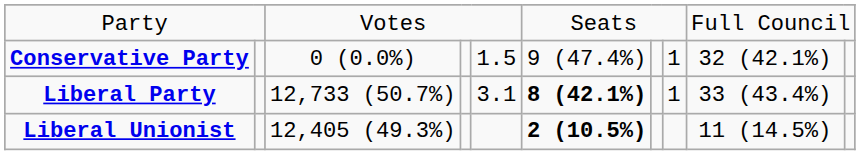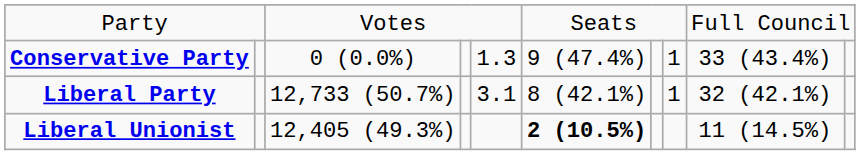(496, 59) 1.5 -> (496, 59) 1.3
(765, 59) 32 (42.1%) -> (765, 59) 33 (43.4%)
(587, 95) bold -> (587, 95) normal
(765, 95) 33 (43.4%) -> (765, 95) 32 (42.1%)
